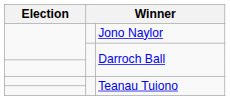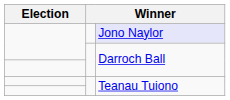(131, 33) no background -> (131, 33) lavender background
